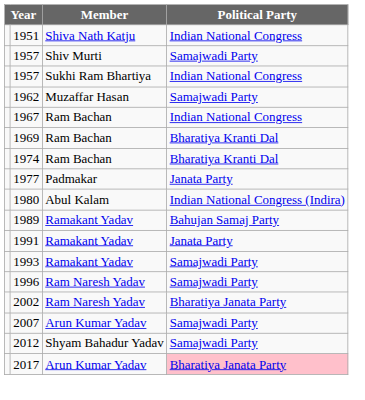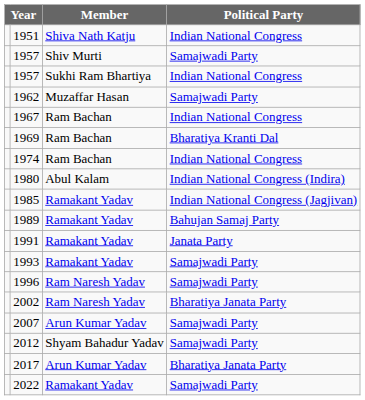(224, 158) Bharatiya Kranti Dal -> (236, 158) Indian National Congress
- row: (26, 179)
+ row: (26, 199)
(228, 364) pink background -> (228, 364) no background
+ row: (26, 384)
